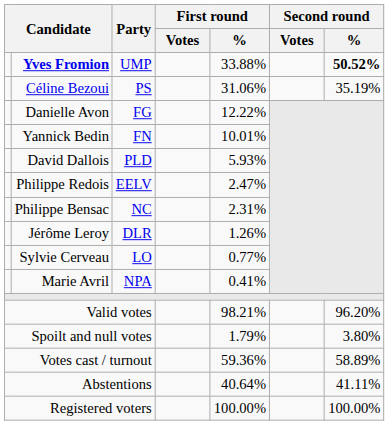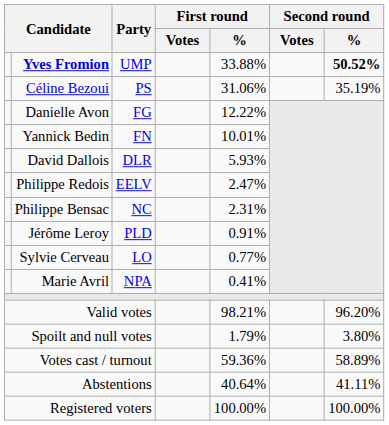(138, 161) PLD -> (137, 161) DLR
(137, 233) DLR -> (138, 233) PLD
(247, 233) 1.26% -> (247, 233) 0.91%
